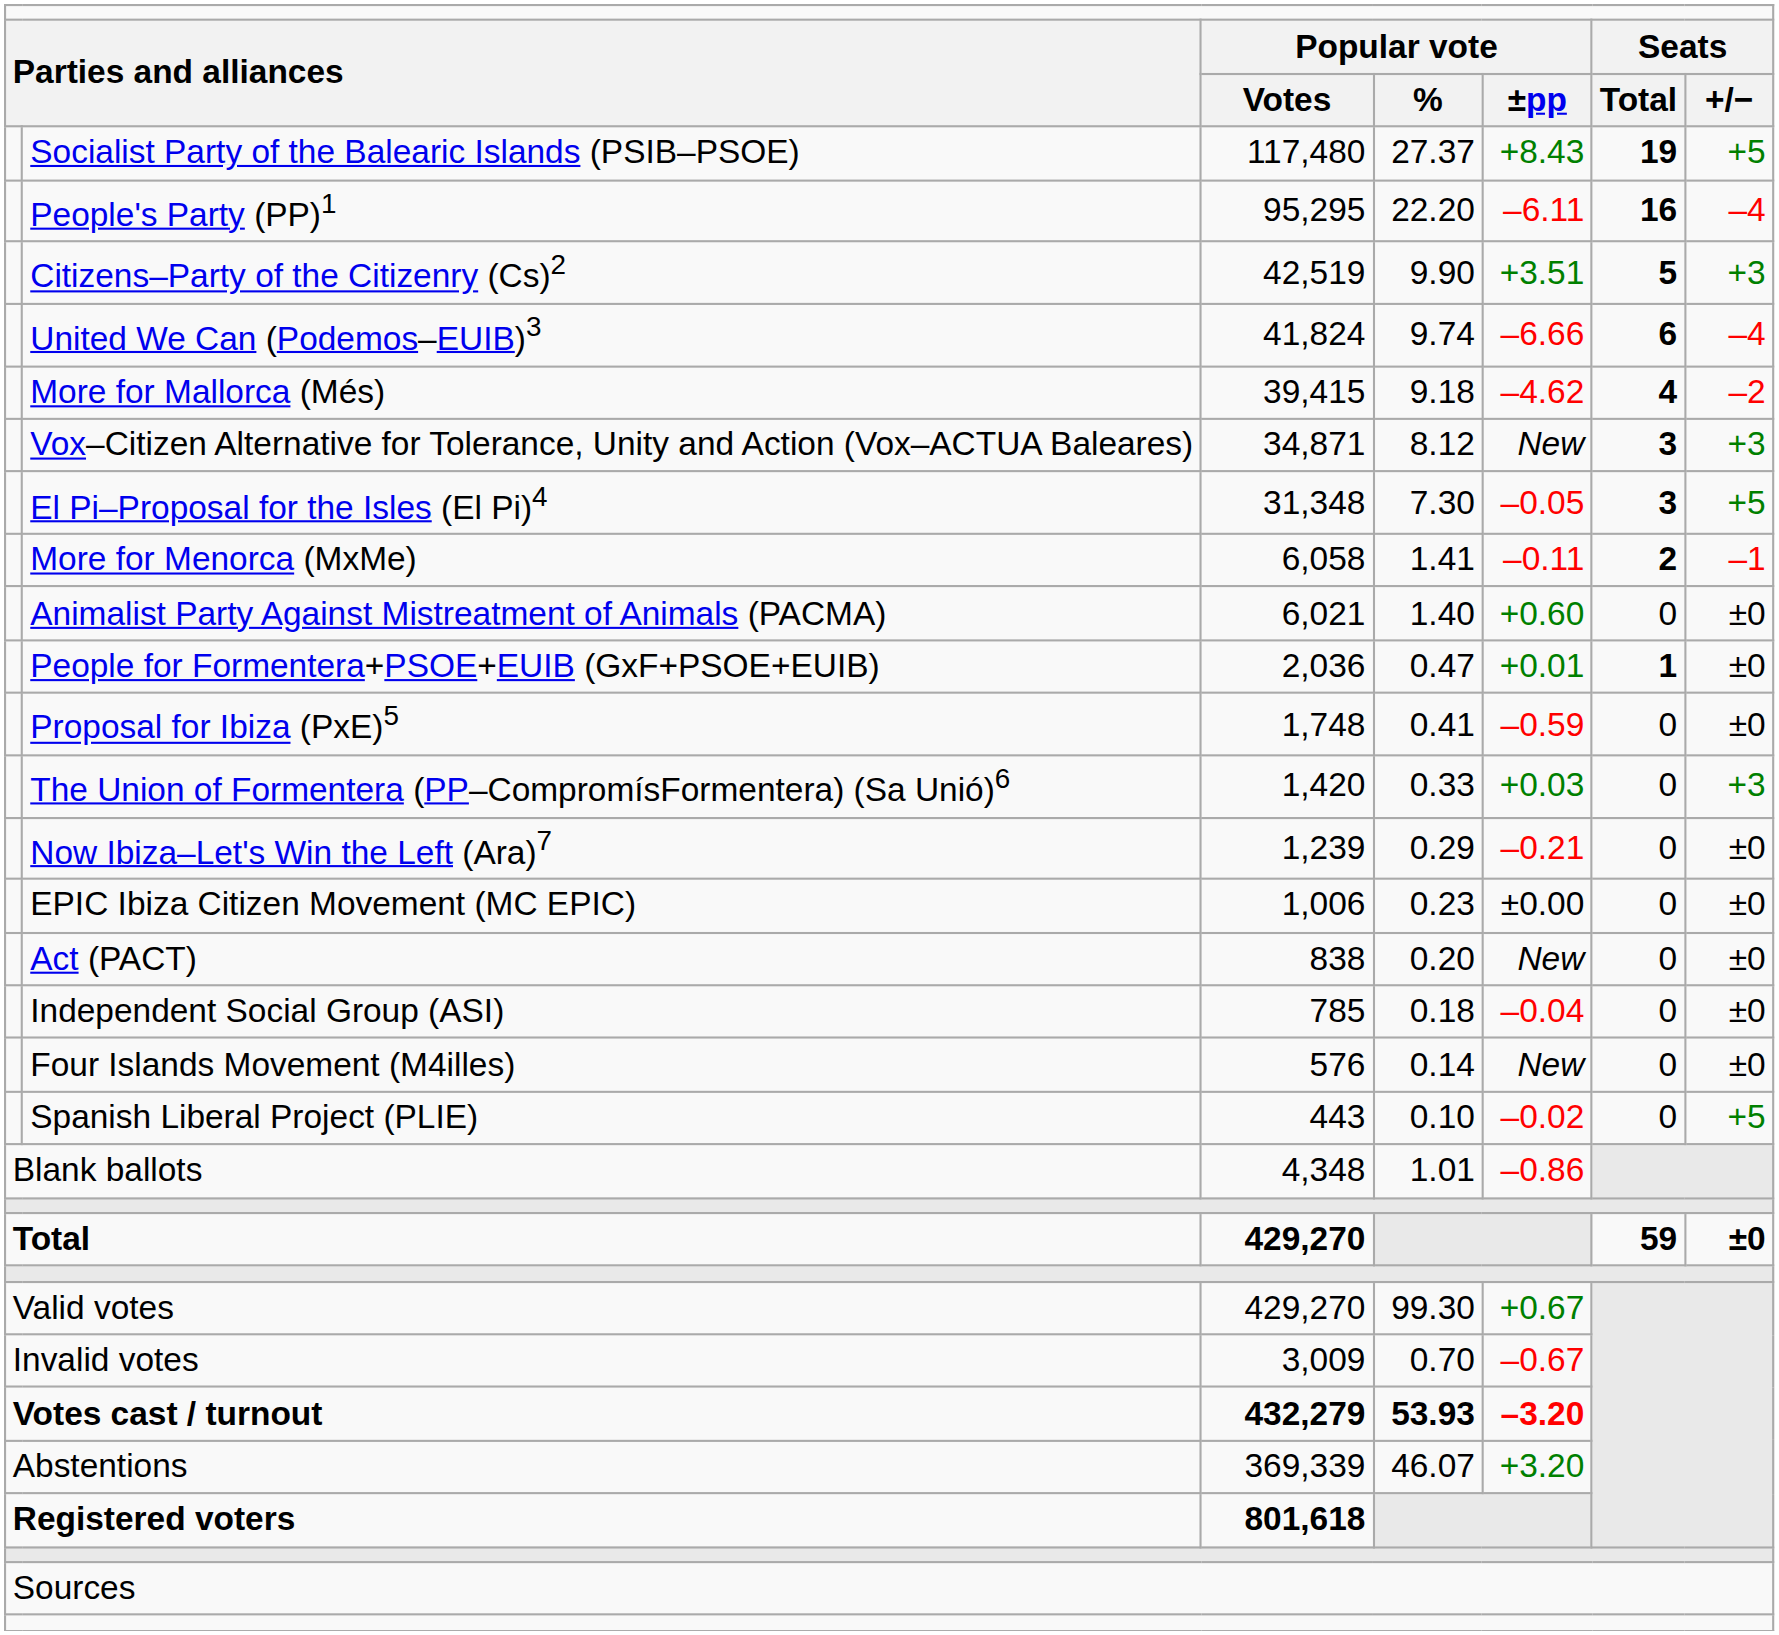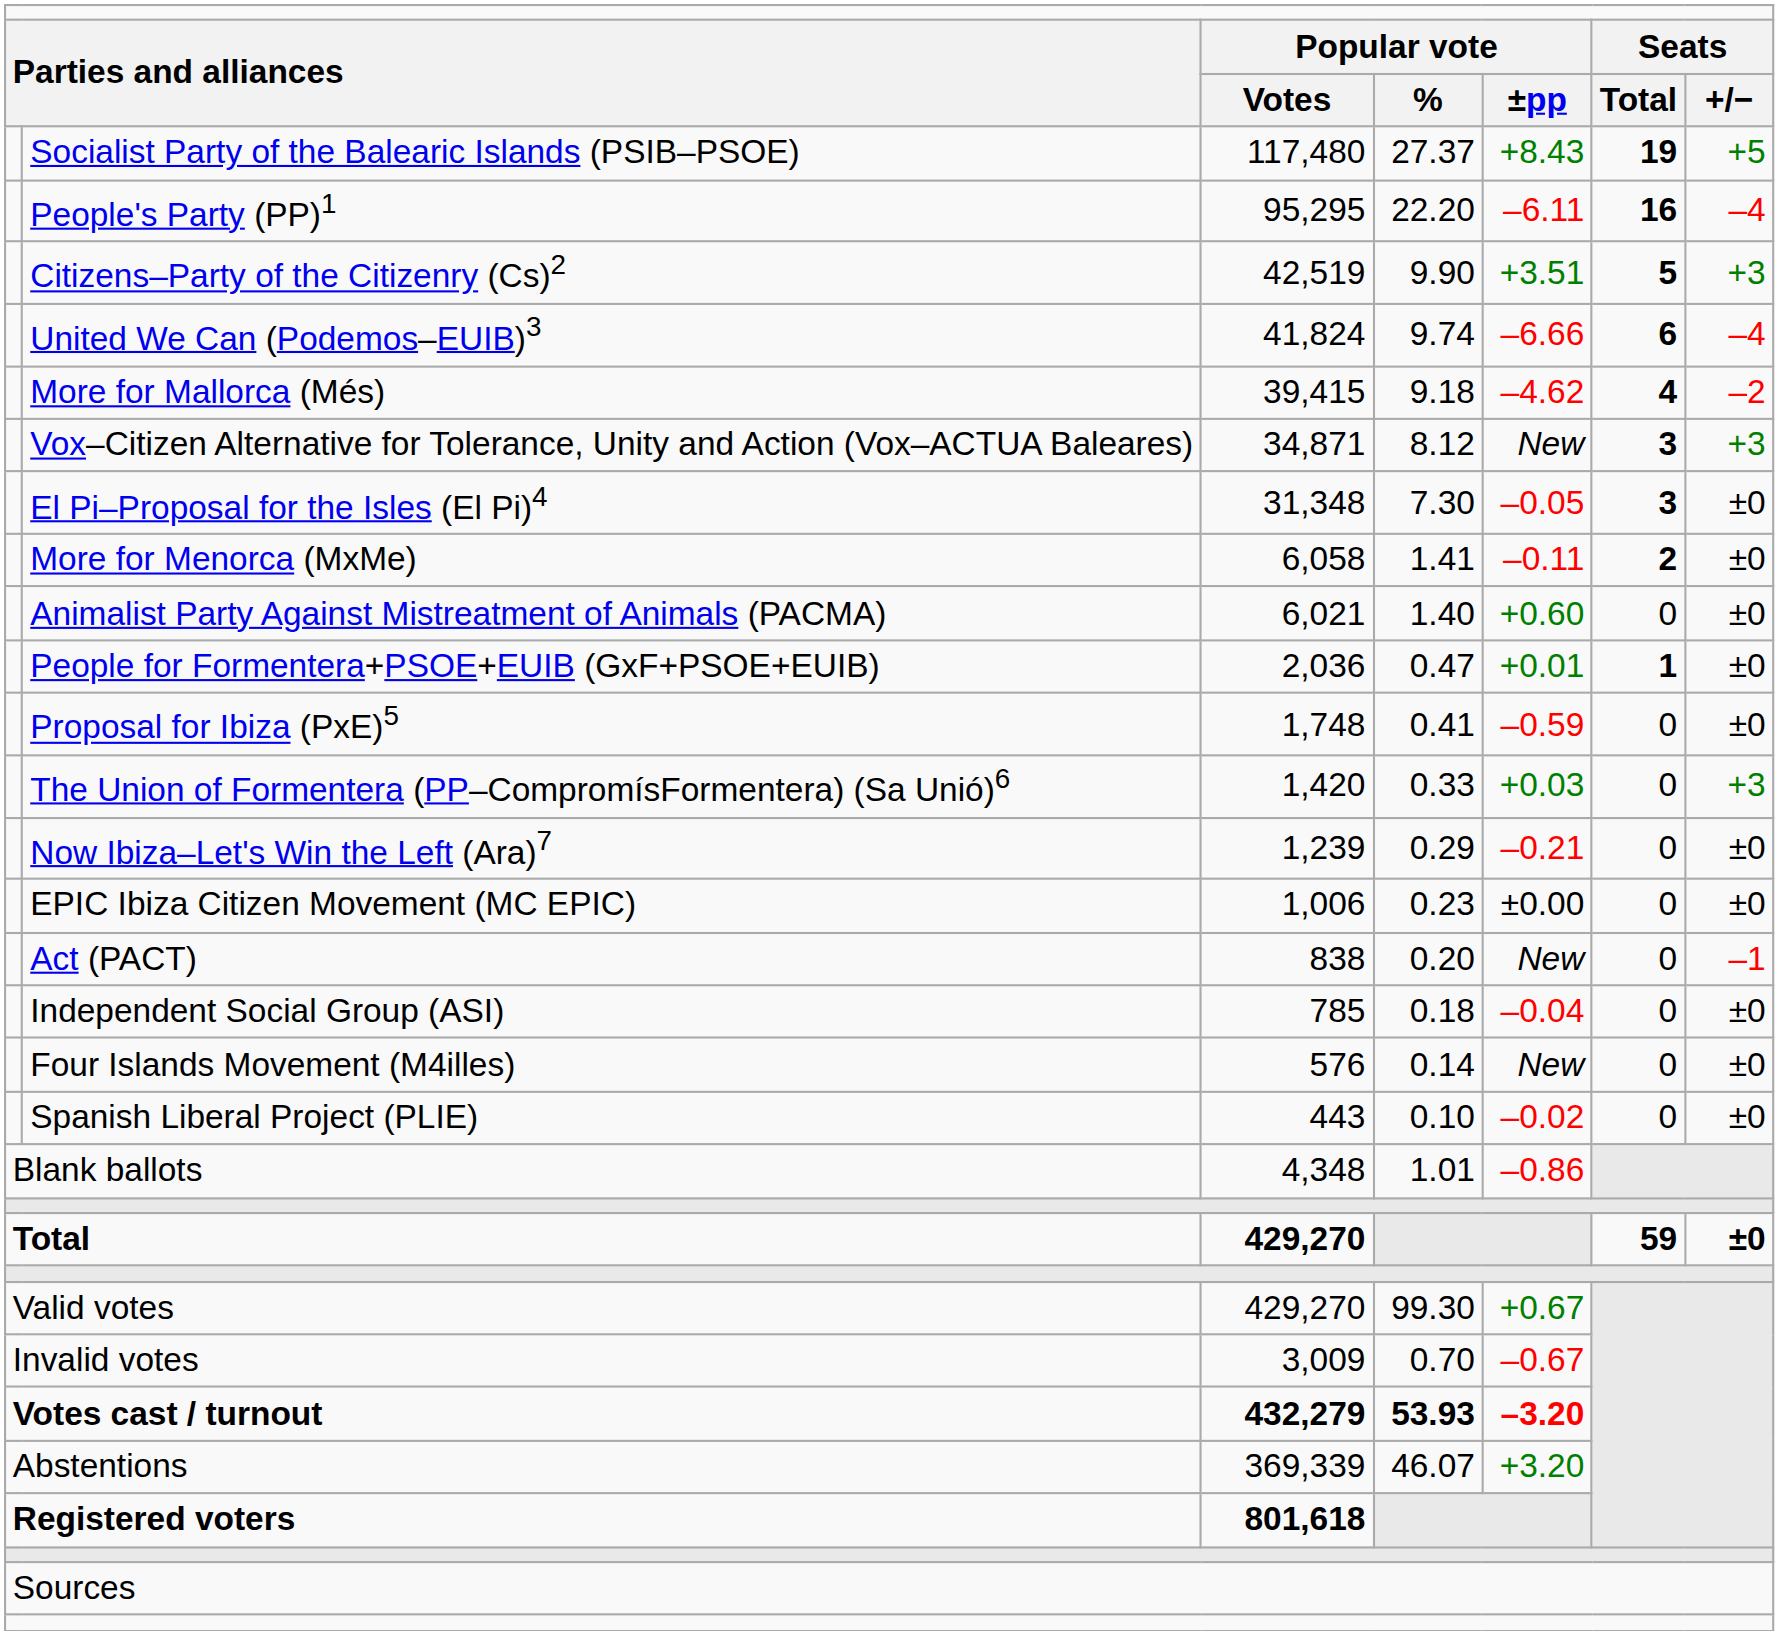(1747, 502) +5 -> (1747, 502) ±0
(1747, 559) –1 -> (1747, 559) ±0
(1747, 958) ±0 -> (1747, 958) –1
(1747, 1117) +5 -> (1747, 1117) ±0
